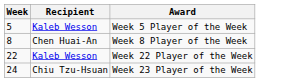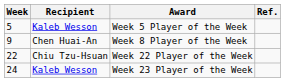+ column: (268, 12)
(9, 41) 8 -> (9, 41) 9
(65, 56) Kaleb Wesson -> (70, 56) Chiu Tzu-Hsuan
(70, 70) Chiu Tzu-Hsuan -> (65, 70) Kaleb Wesson
